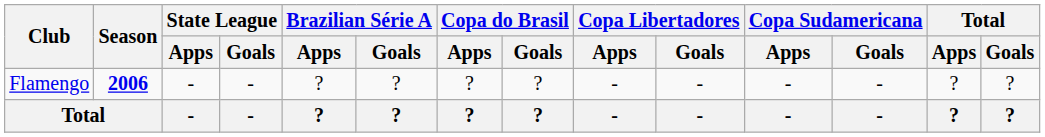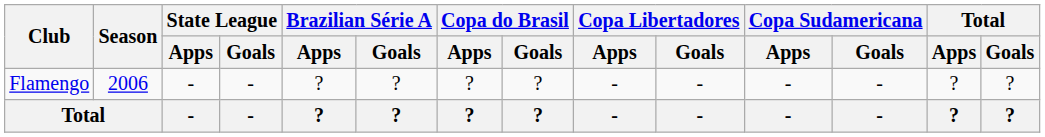(128, 83) bold -> (128, 83) normal
